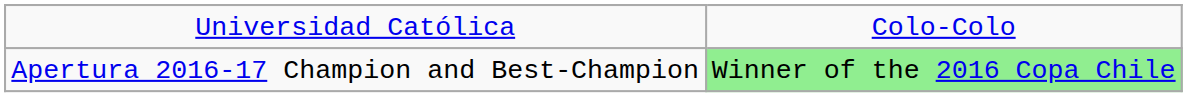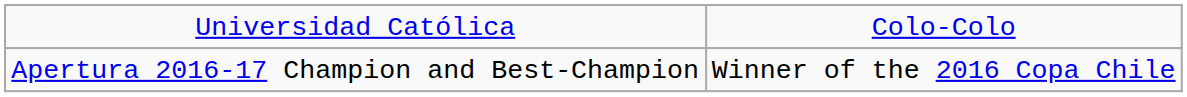(944, 70) lightgreen background -> (944, 70) no background
